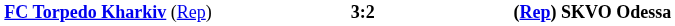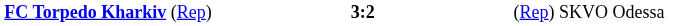(592, 11) bold -> (589, 11) normal
